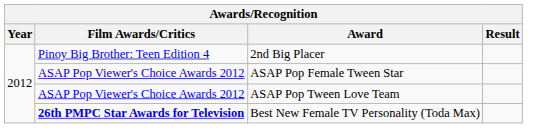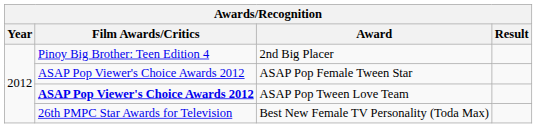(141, 93) normal -> (146, 93) bold
(141, 113) bold -> (135, 113) normal
